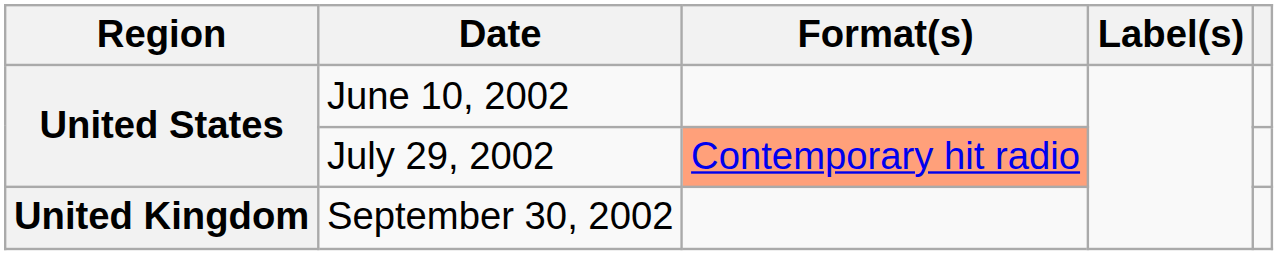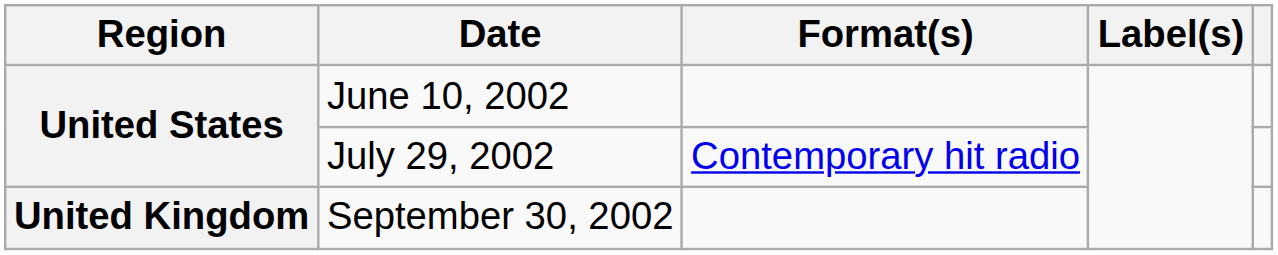(886, 156) lightsalmon background -> (886, 156) no background
